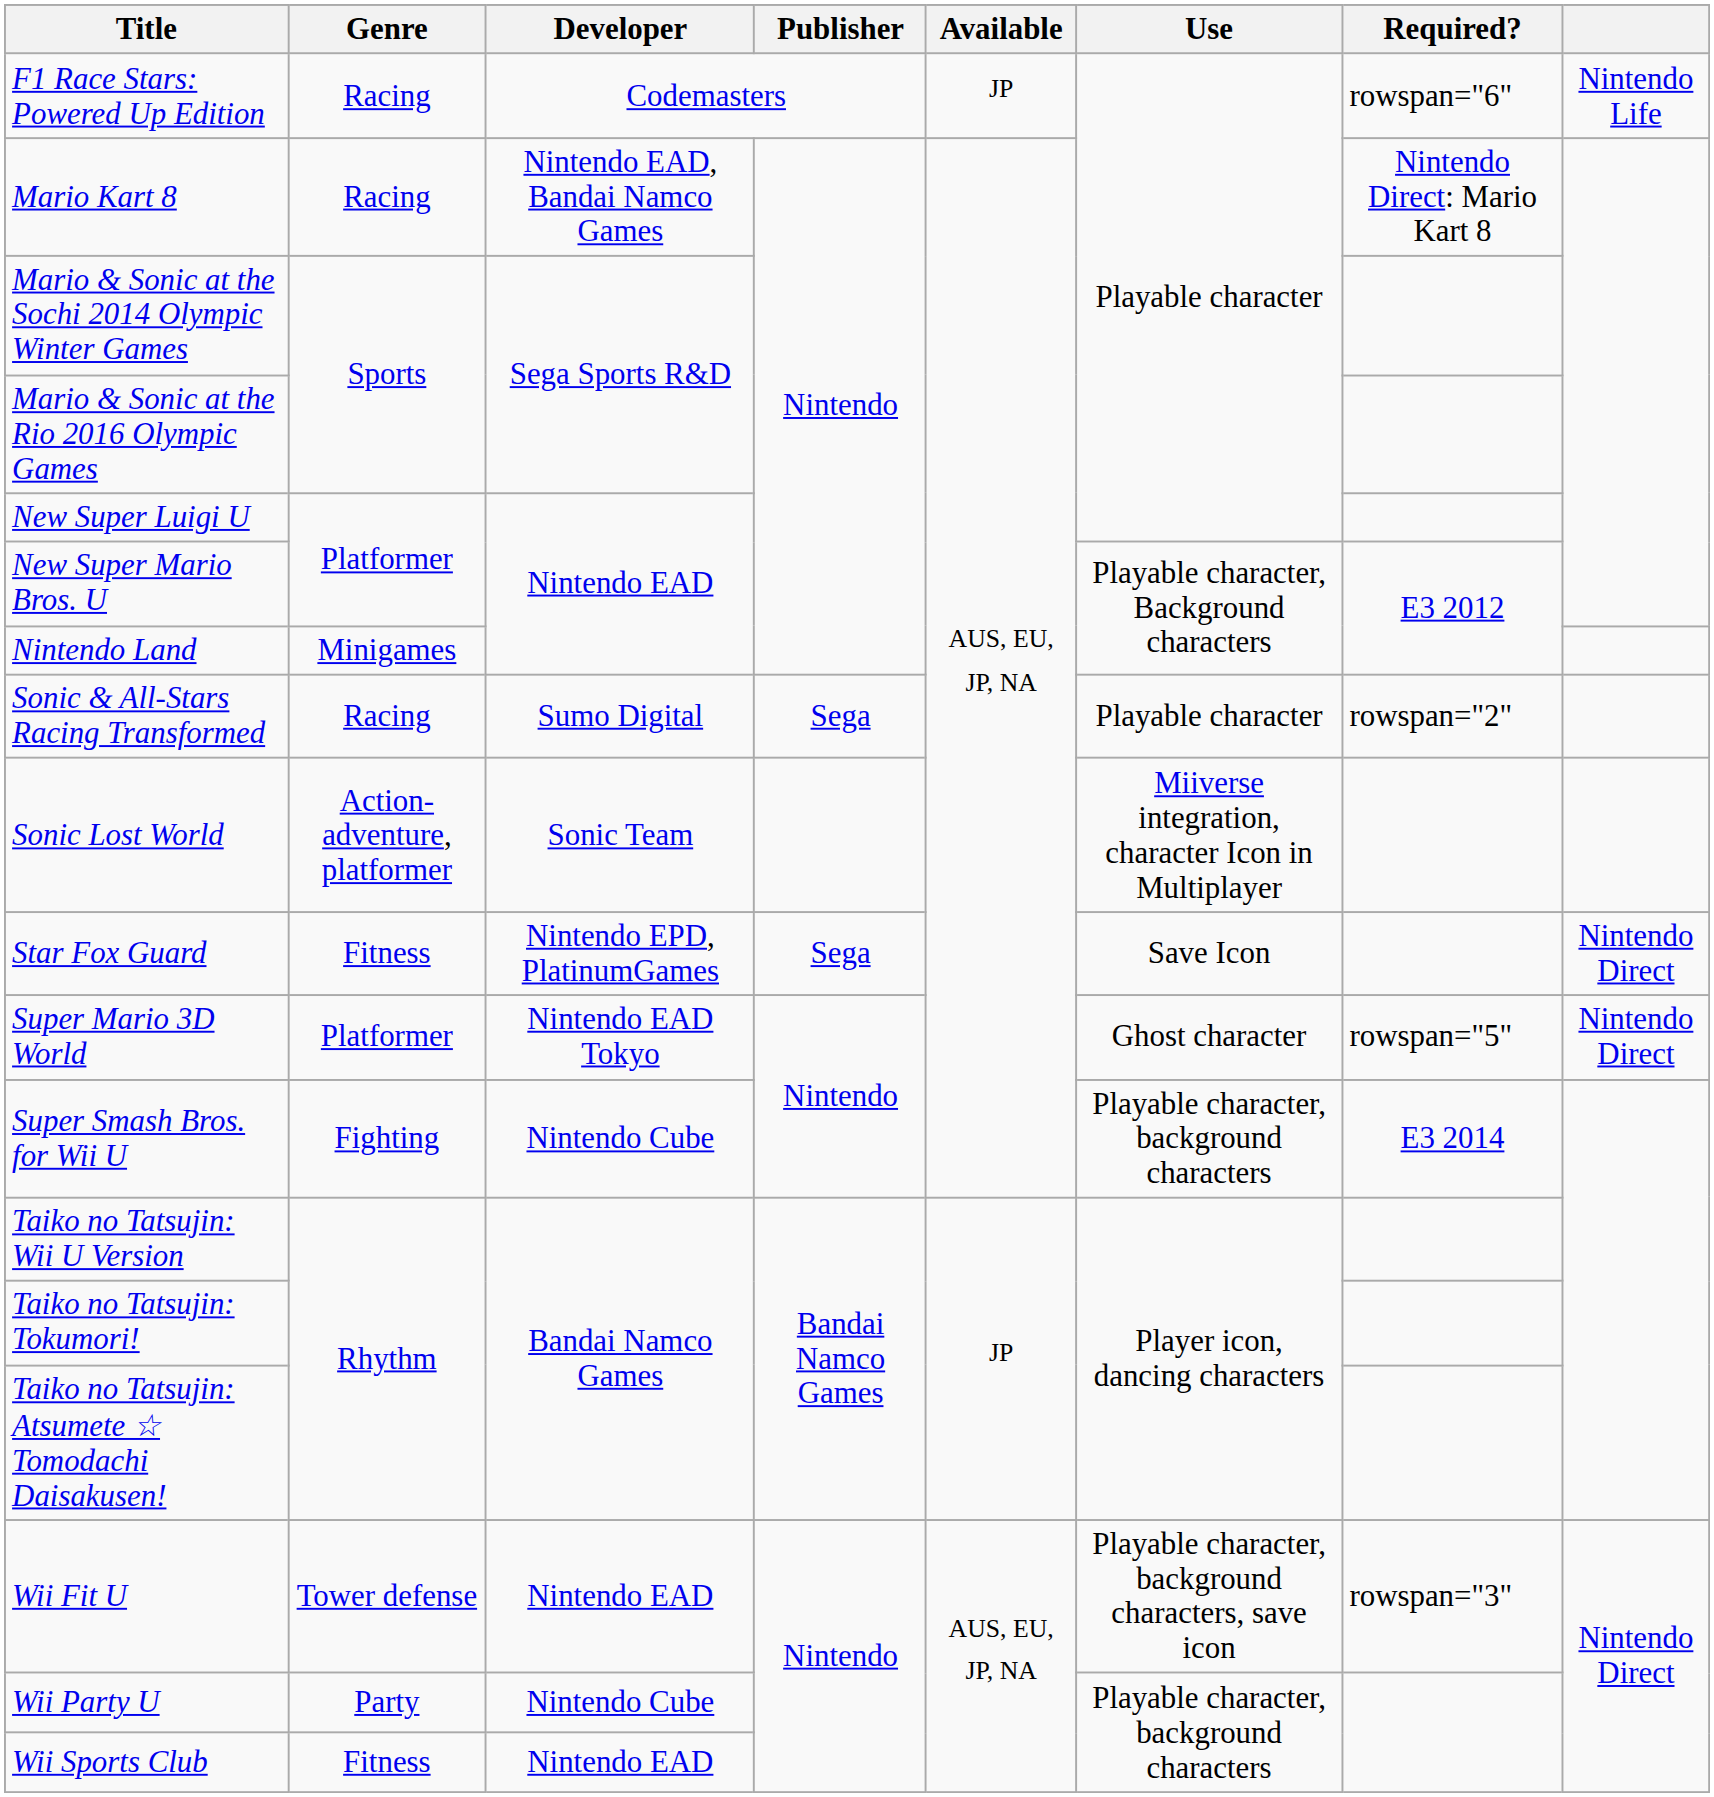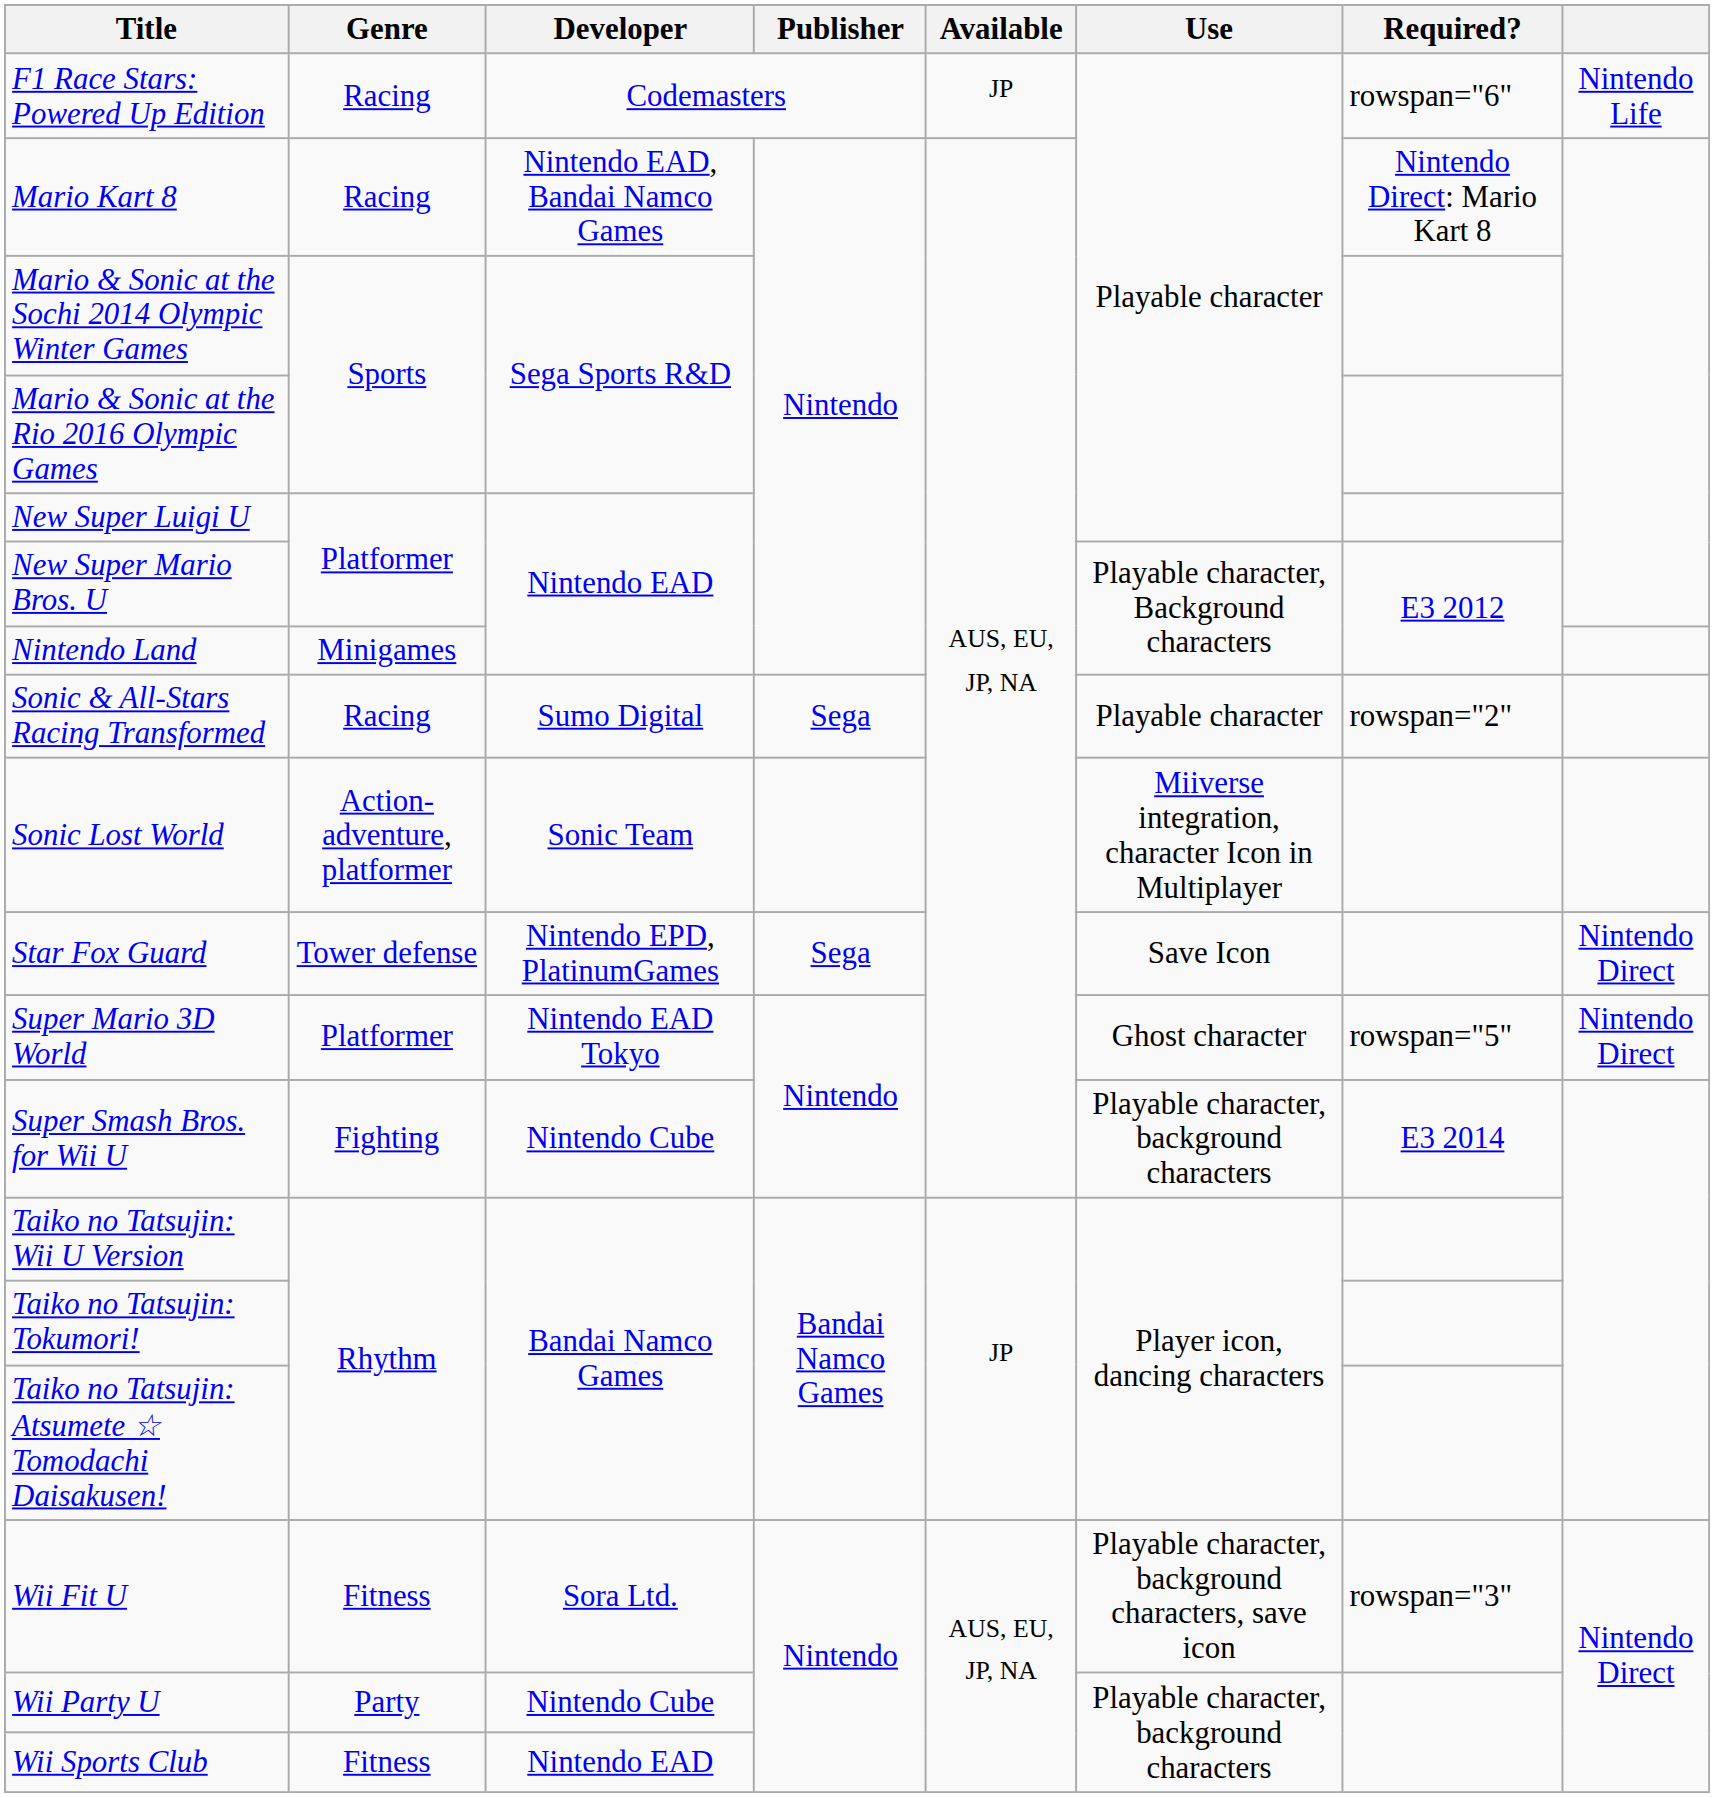(387, 952) Fitness -> (387, 952) Tower defense
(387, 1596) Tower defense -> (387, 1596) Fitness
(620, 1596) Nintendo EAD -> (620, 1596) Sora Ltd.
